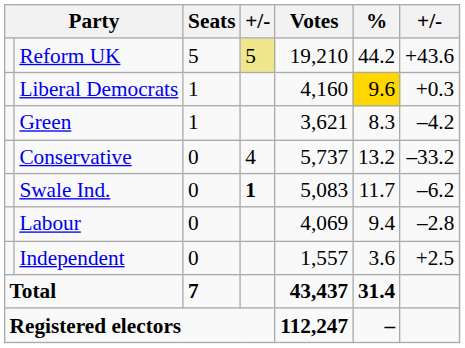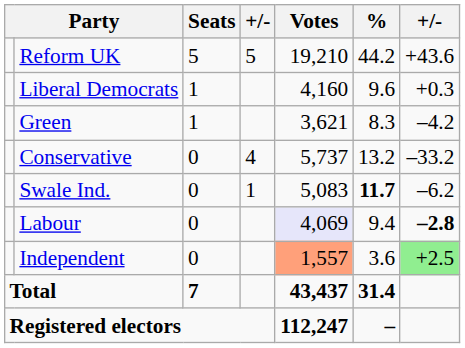(251, 55) khaki background -> (251, 55) no background
(382, 88) gold background -> (382, 88) no background
(251, 190) bold -> (251, 190) normal
(377, 190) normal -> (377, 190) bold
(324, 223) no background -> (324, 223) lavender background
(436, 223) normal -> (436, 223) bold
(324, 257) no background -> (324, 257) lightsalmon background
(435, 257) no background -> (435, 257) lightgreen background
